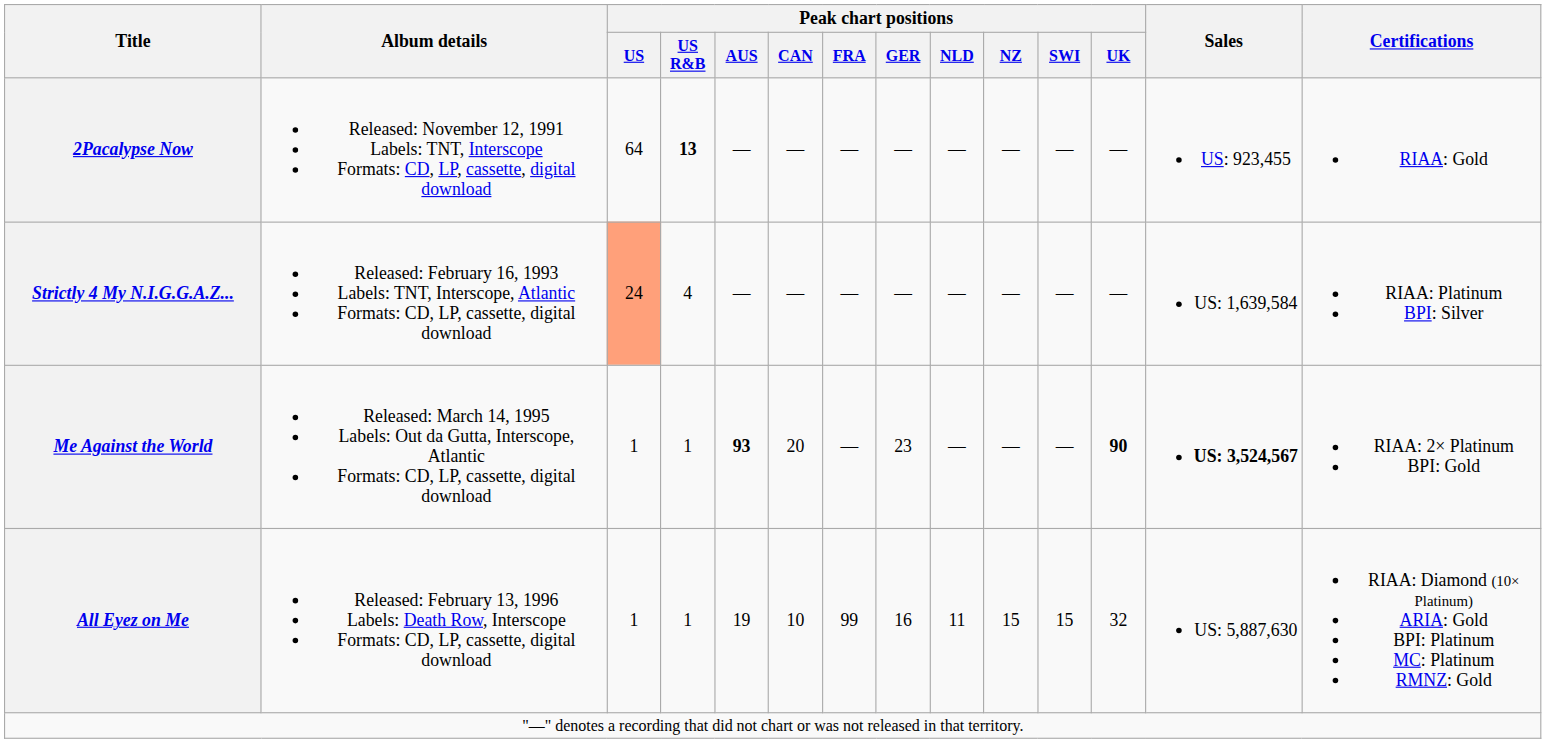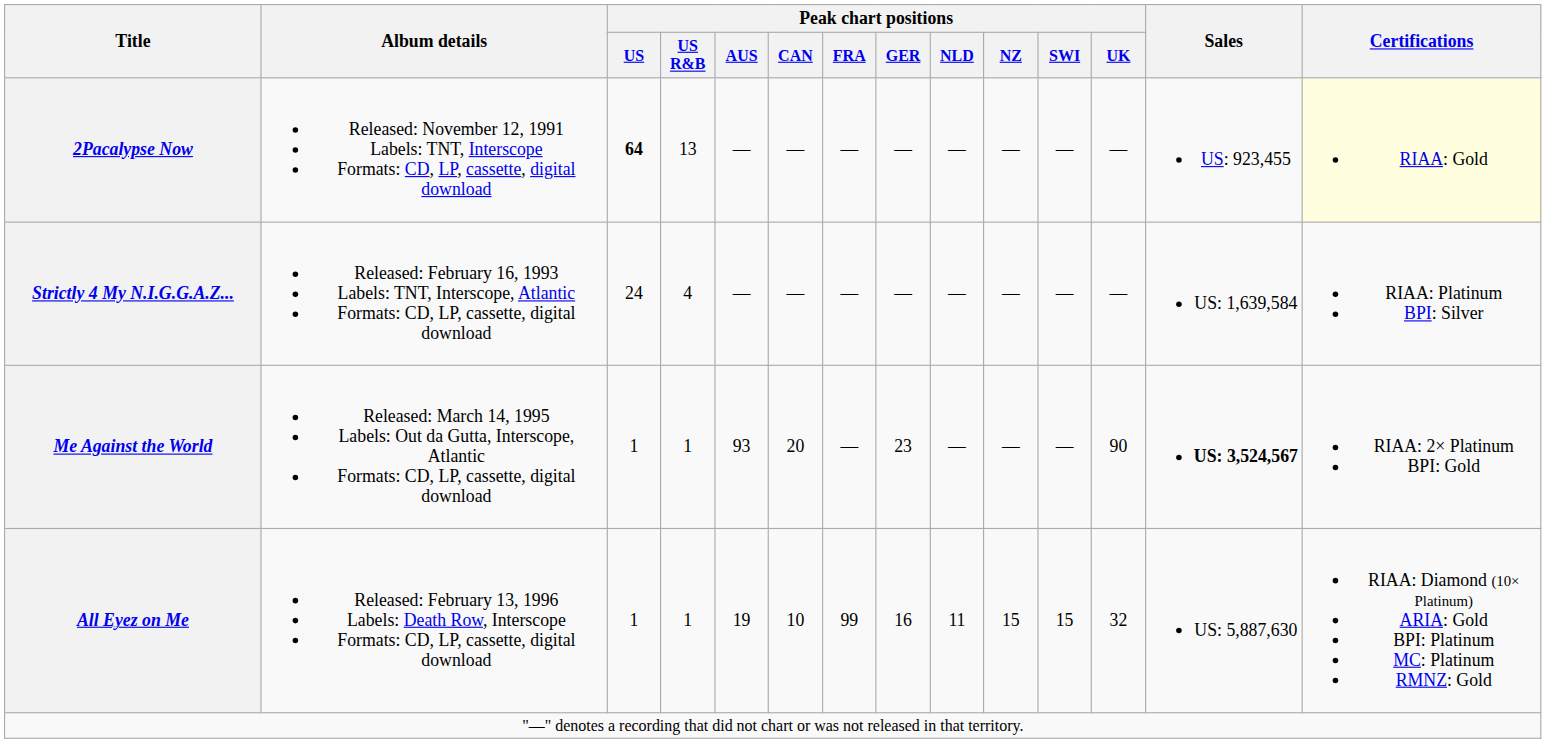(634, 149) normal -> (634, 149) bold
(688, 149) bold -> (688, 149) normal
(1422, 160) no background -> (1422, 160) lightyellow background
(634, 293) lightsalmon background -> (634, 293) no background
(742, 446) bold -> (742, 446) normal
(1118, 446) bold -> (1118, 446) normal
